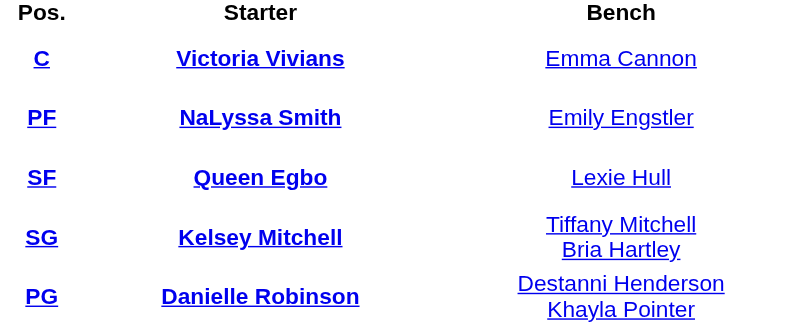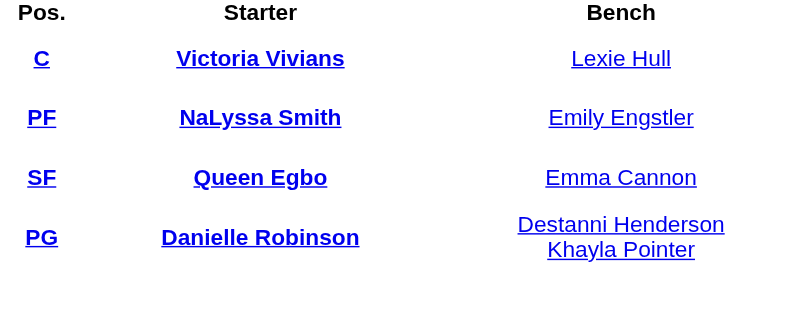(621, 58) Emma Cannon -> (621, 58) Lexie Hull
(621, 177) Lexie Hull -> (621, 177) Emma Cannon
- row: (42, 237)
